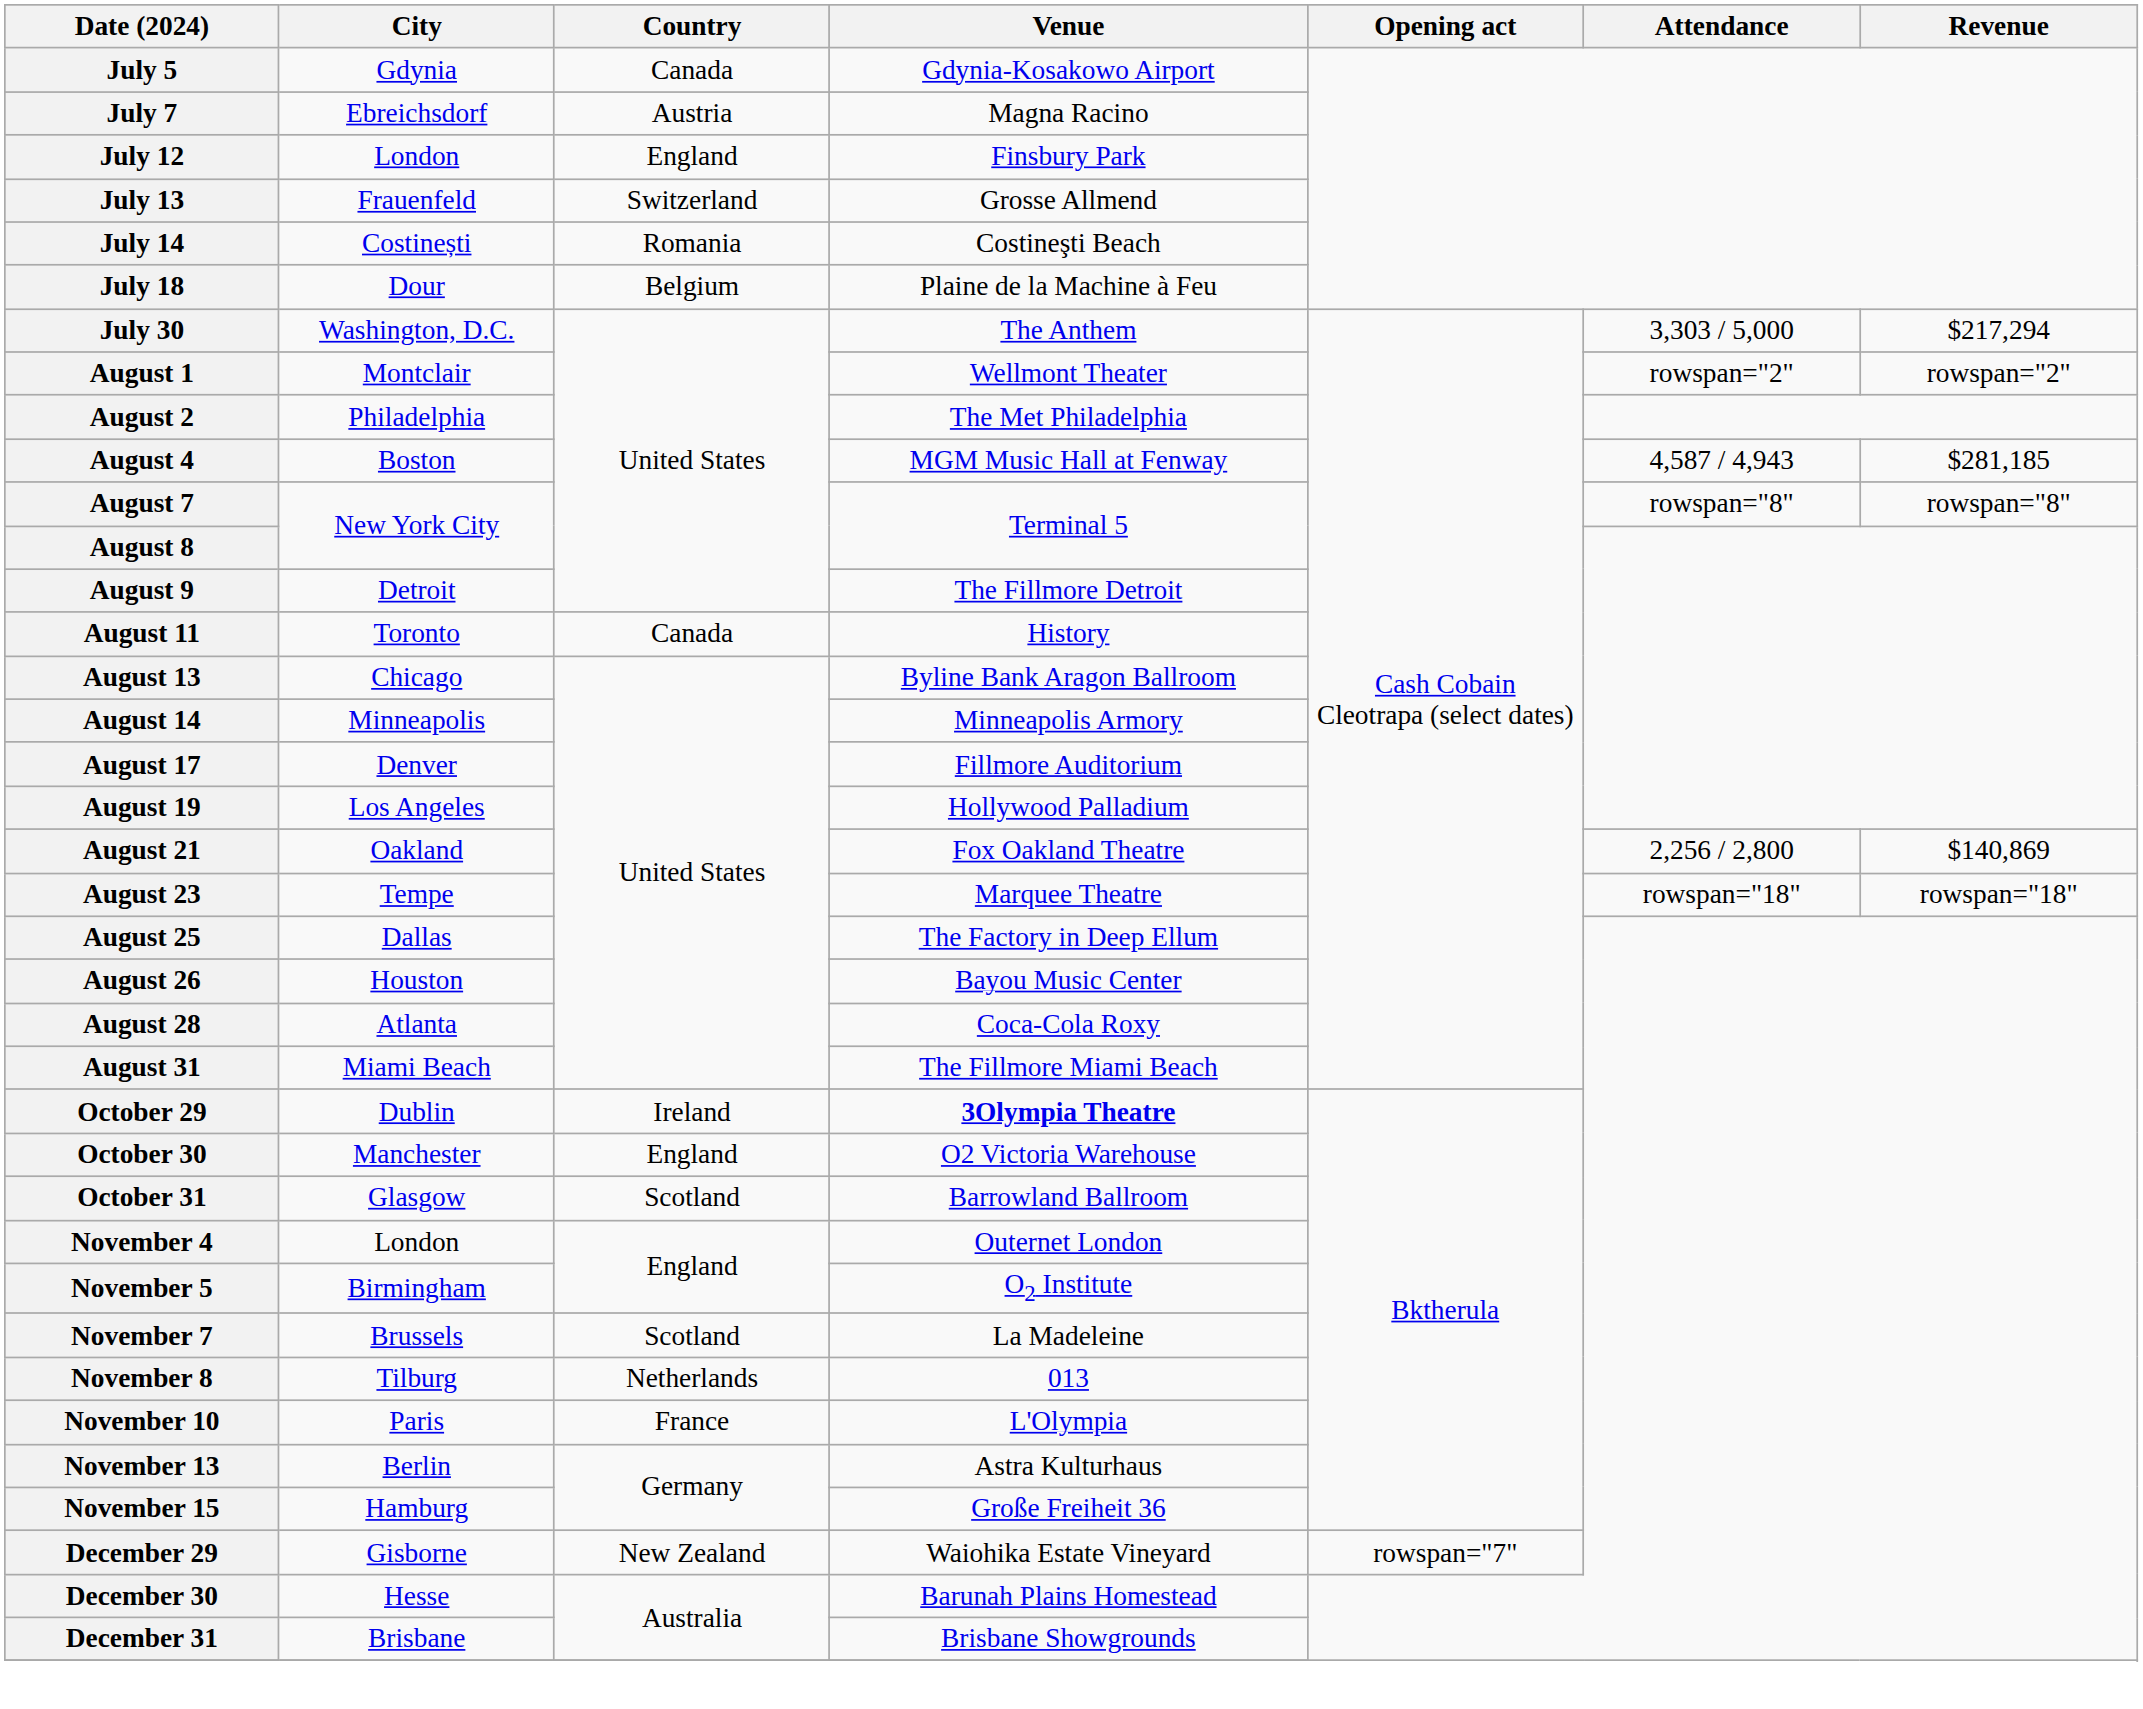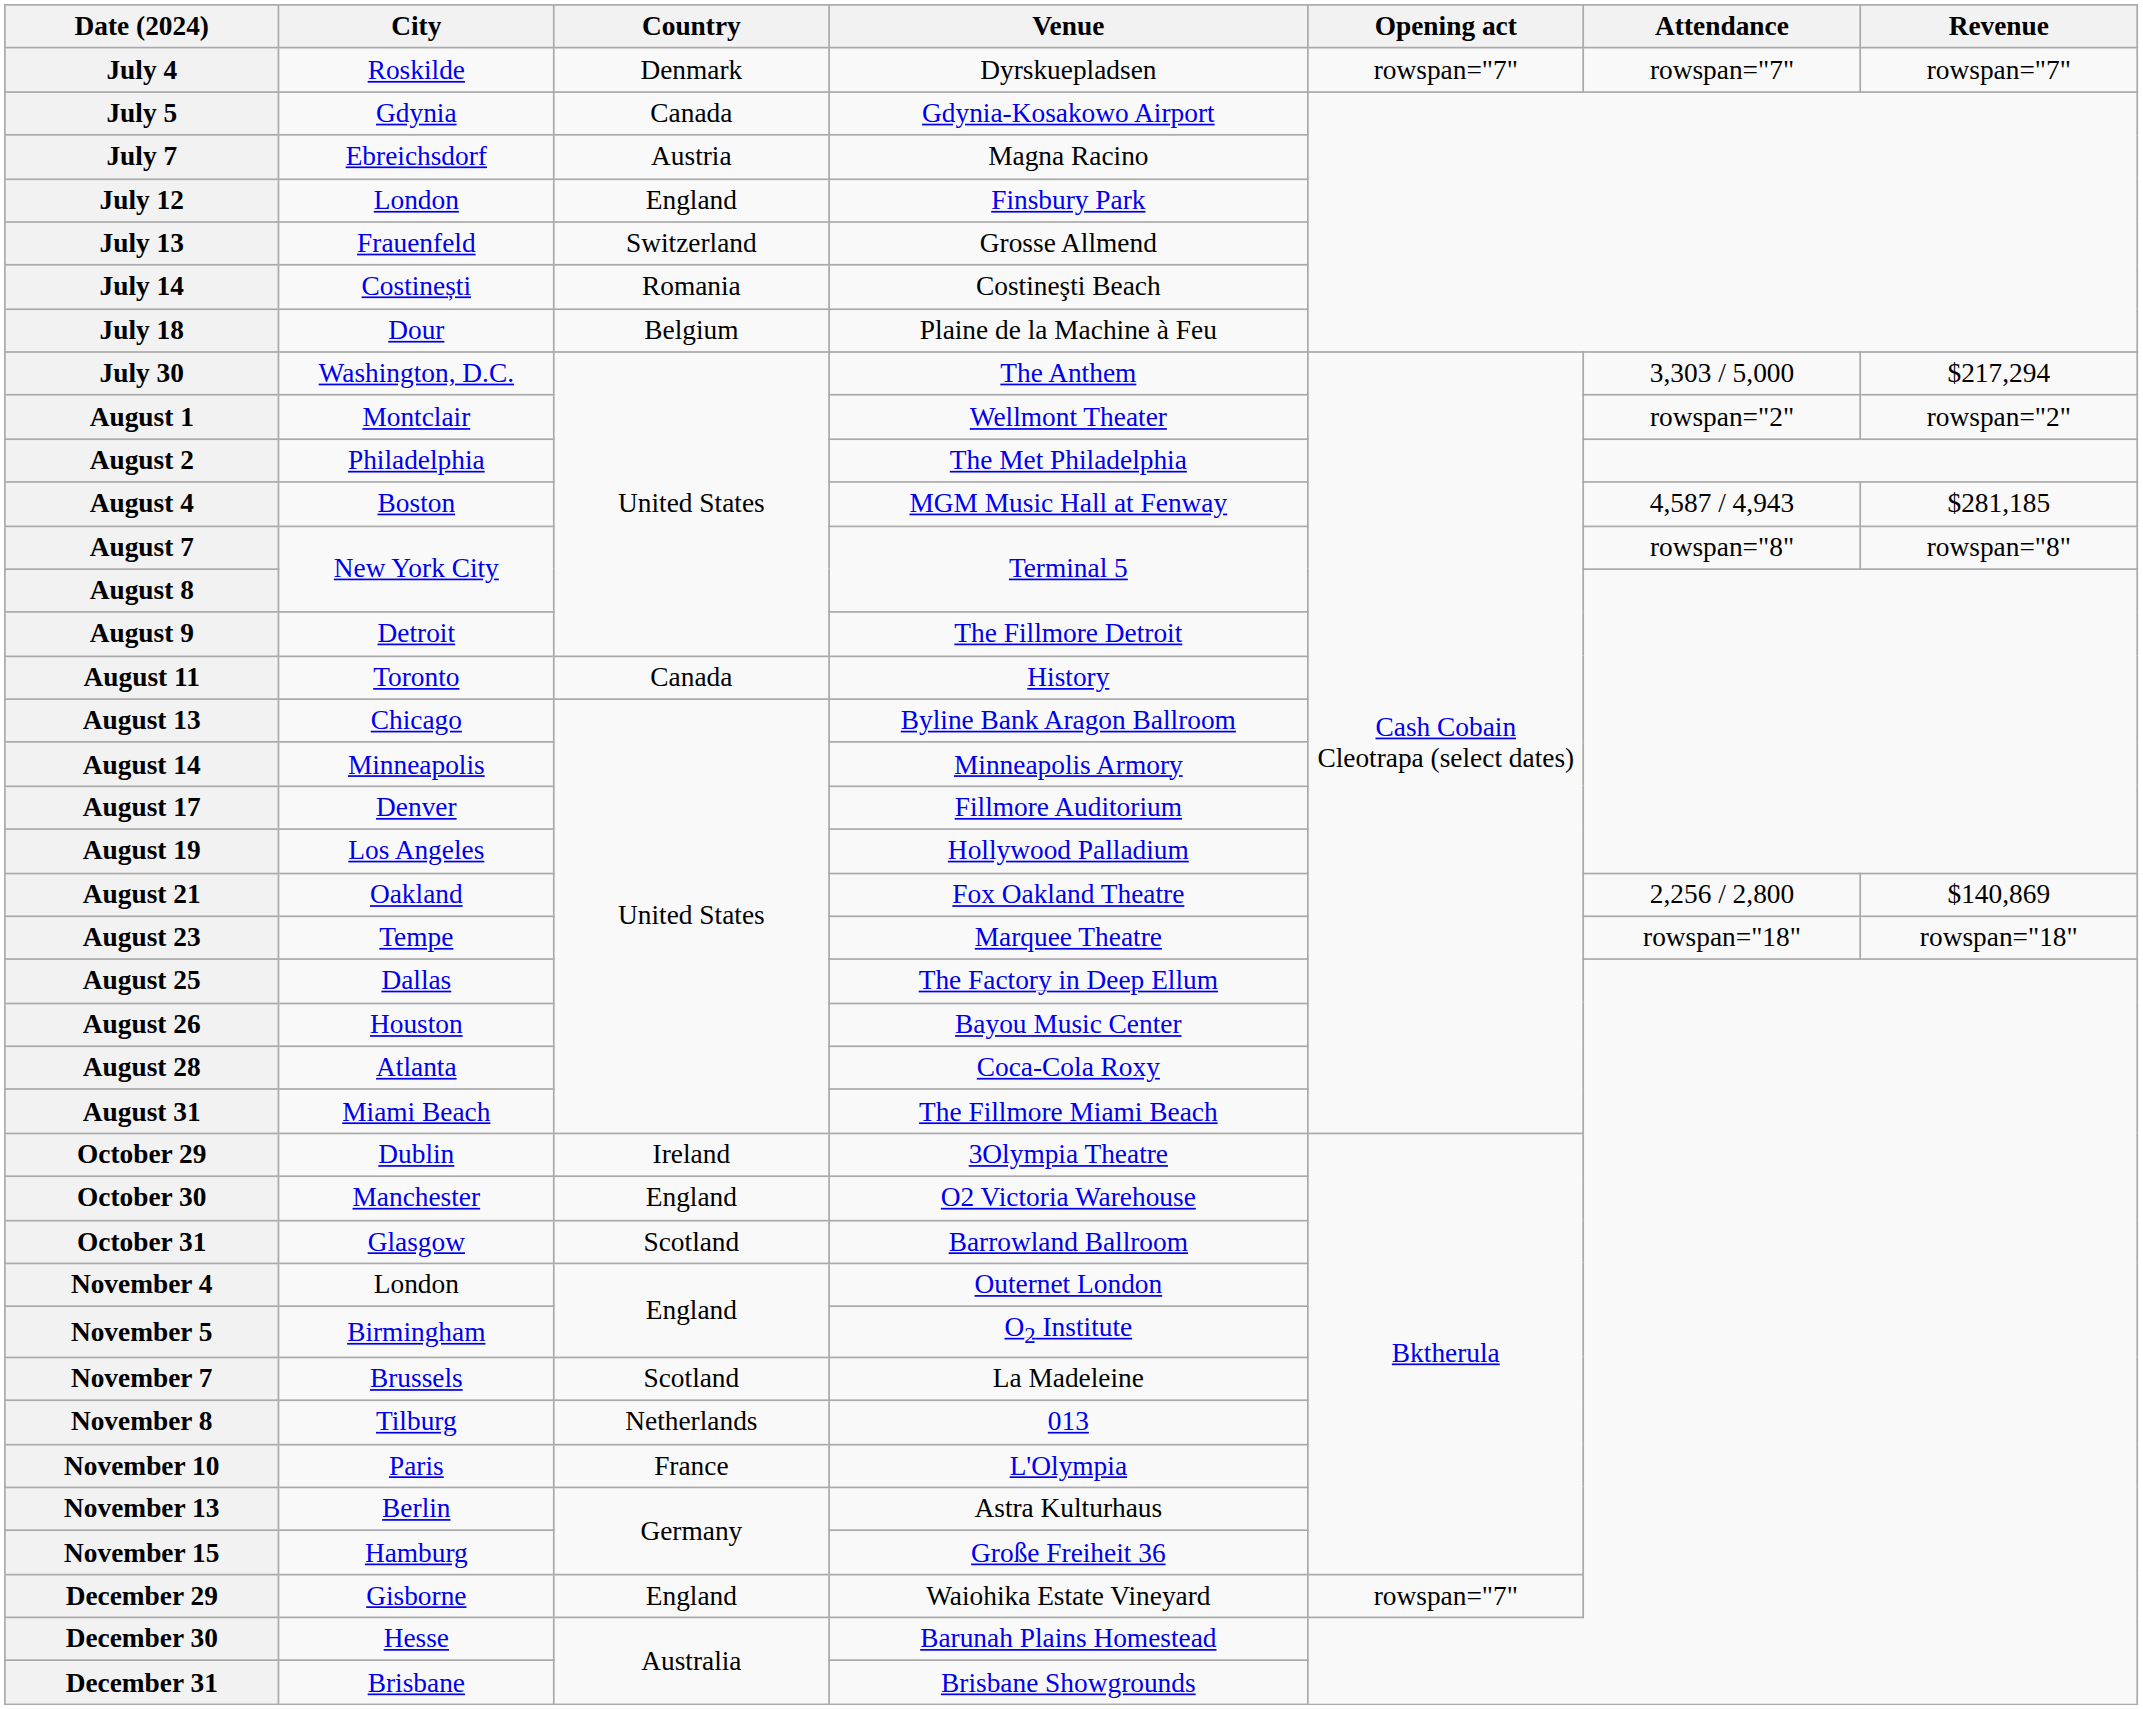+ row: (142, 69)
(1068, 1110) bold -> (1068, 1154) normal
(692, 1552) New Zealand -> (691, 1595) England
